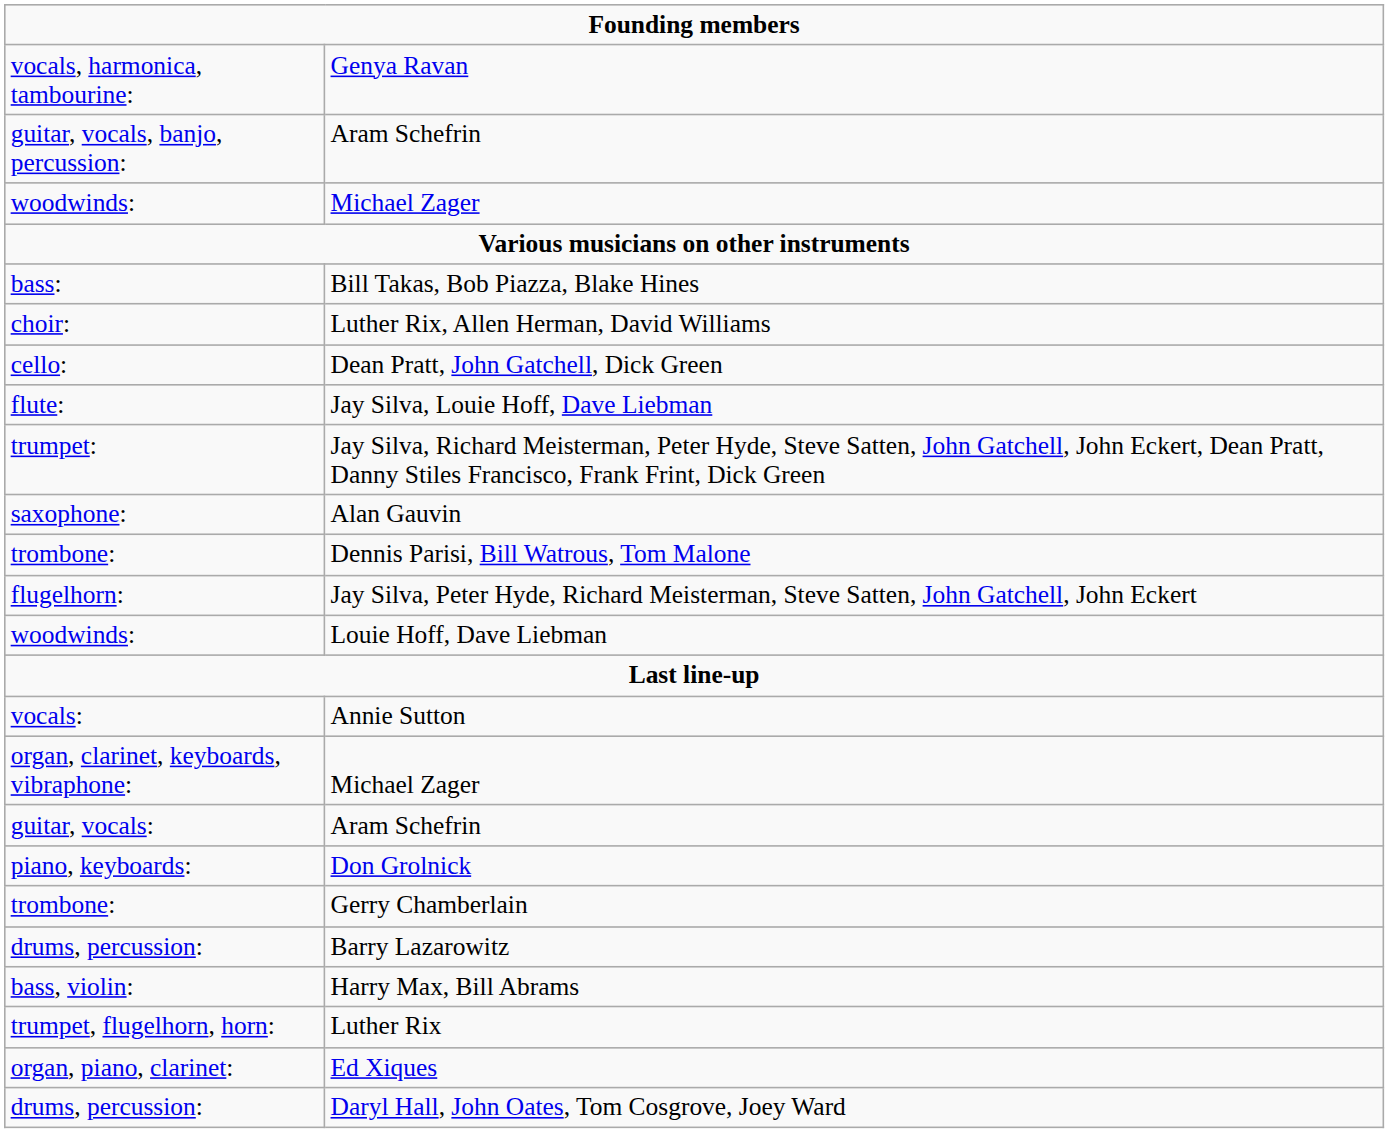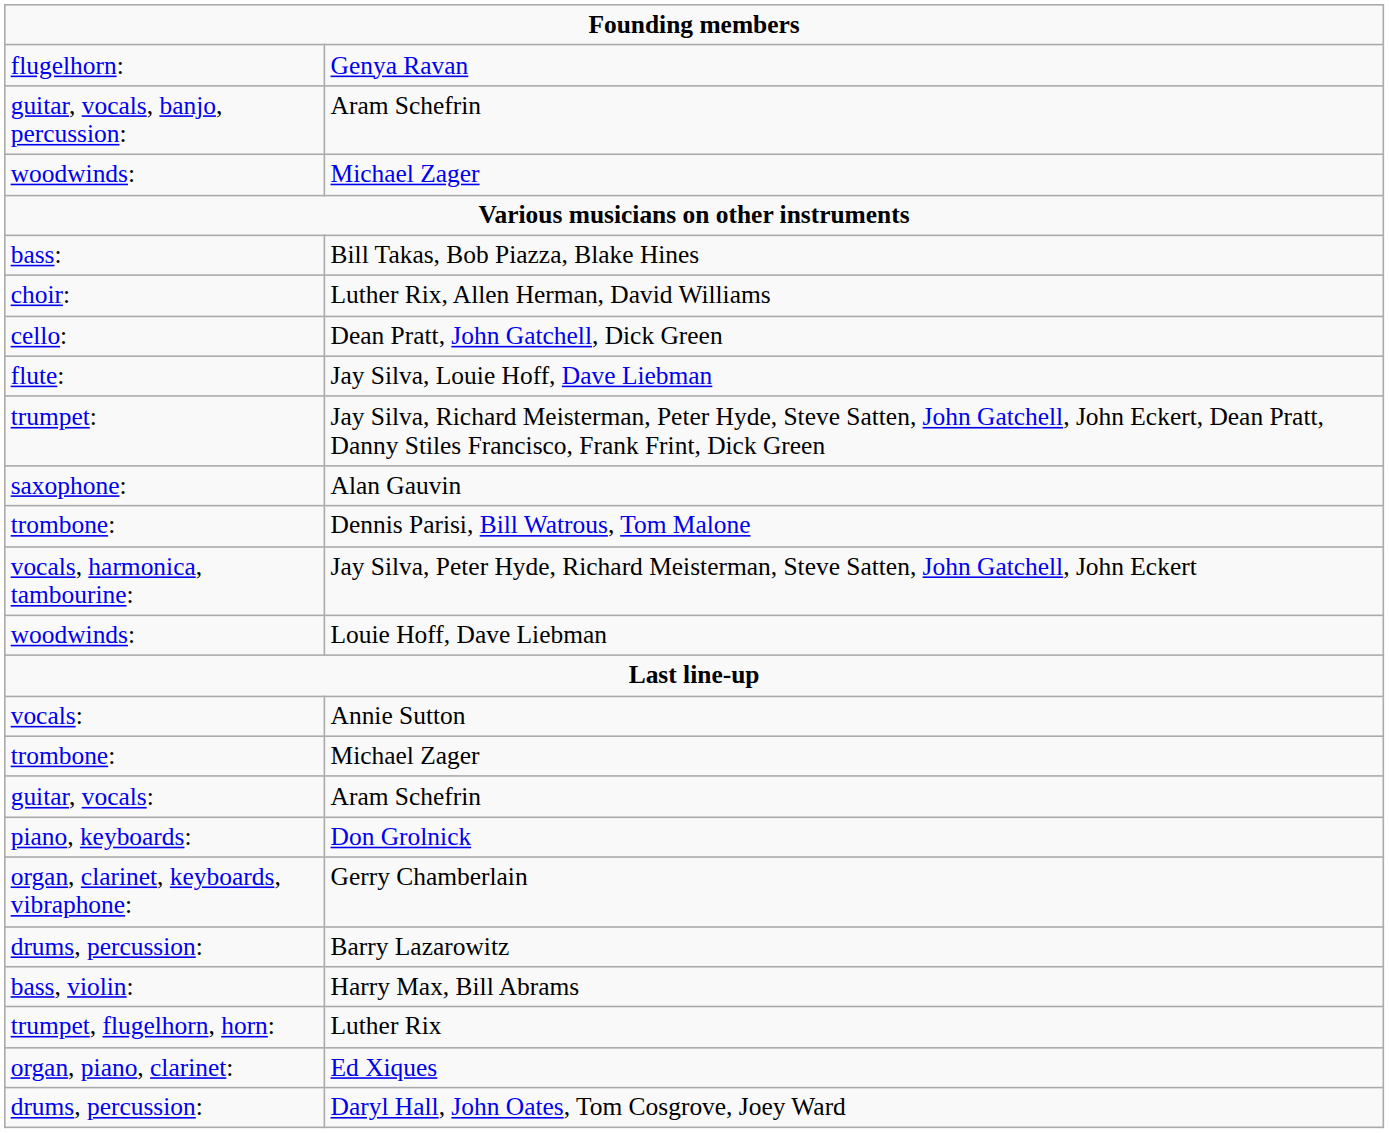(106, 79) vocals, harmonica, tambourine: -> (67, 65) flugelhorn:
(67, 594) flugelhorn: -> (106, 580) vocals, harmonica, tambourine:
(146, 770) organ, clarinet, keyboards, vibraphone: -> (63, 756) trombone:
(63, 905) trombone: -> (146, 891) organ, clarinet, keyboards, vibraphone:
